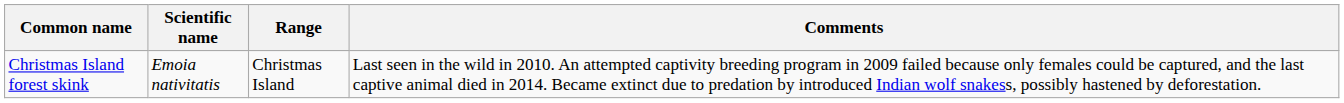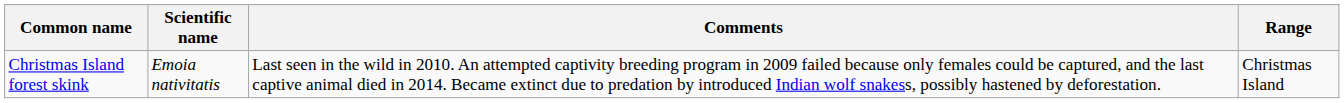columns swapped: (299, 27) <-> (844, 27)
